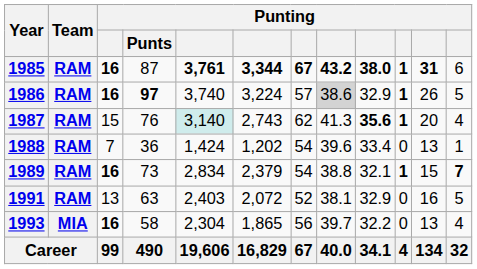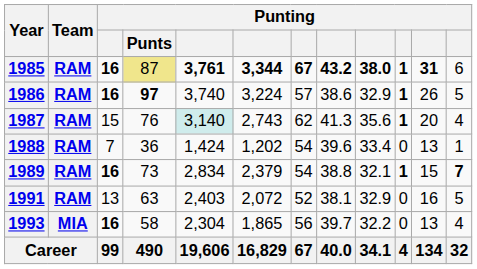(149, 69) no background -> (149, 69) khaki background
(336, 95) lightgrey background -> (336, 95) no background
(375, 120) bold -> (375, 120) normal
